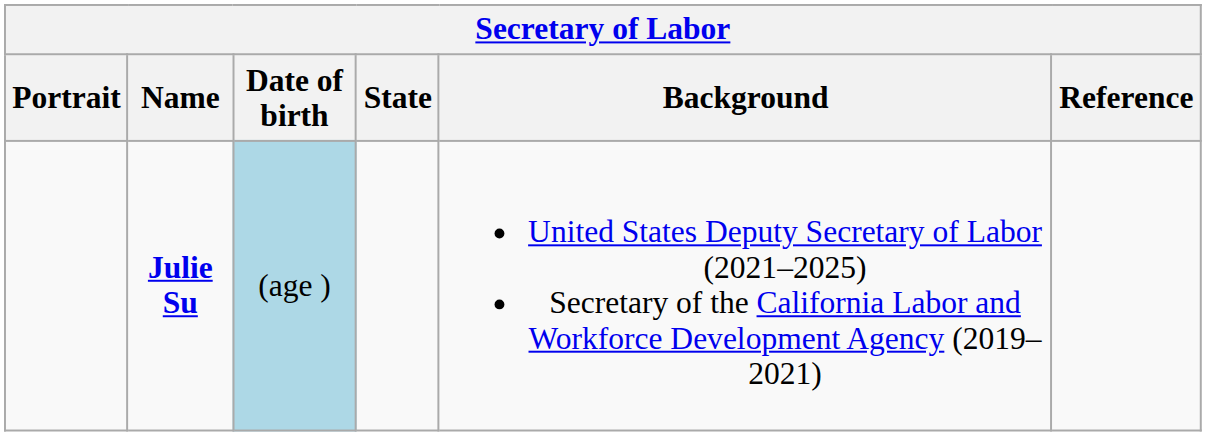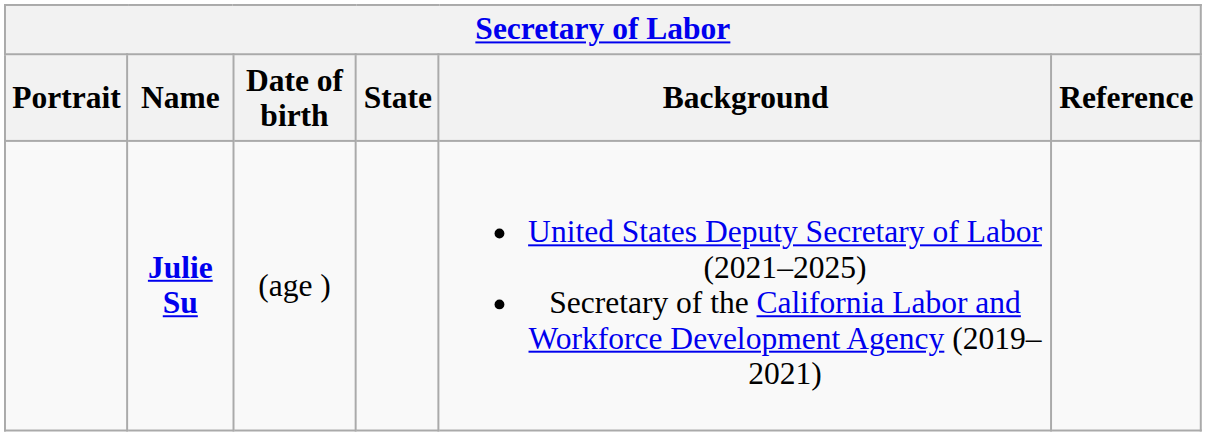(294, 285) lightblue background -> (294, 285) no background
